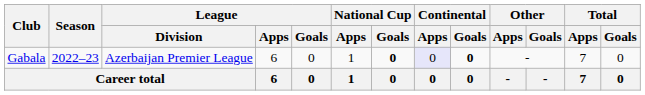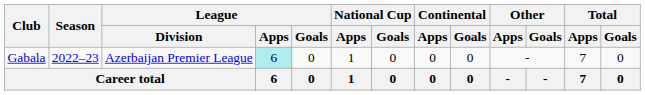(274, 57) no background -> (274, 57) paleturquoise background
(393, 57) bold -> (393, 57) normal
(433, 57) lavender background -> (433, 57) no background
(470, 57) bold -> (470, 57) normal
